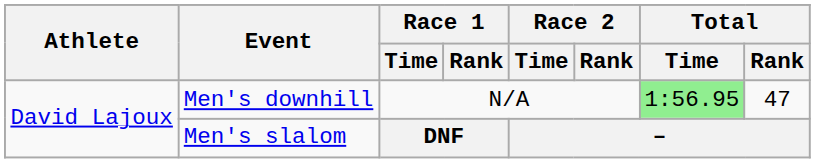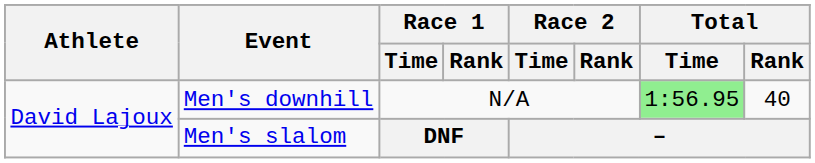(777, 99) 47 -> (777, 99) 40
